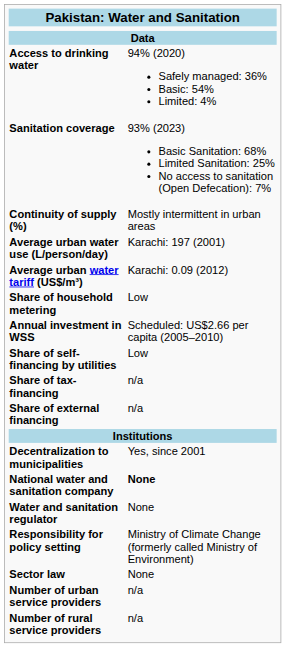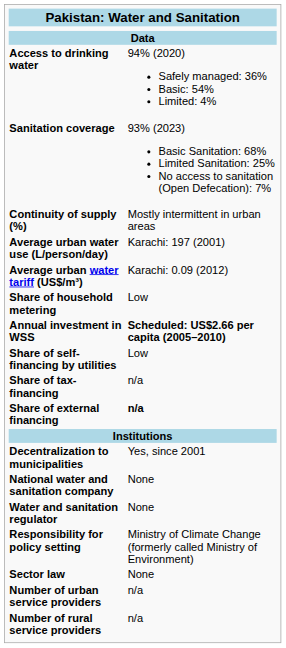(188, 332) normal -> (191, 332) bold
(135, 409) normal -> (136, 409) bold
(142, 479) bold -> (141, 479) normal
